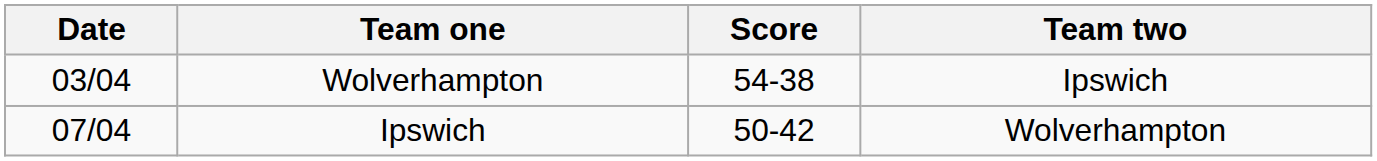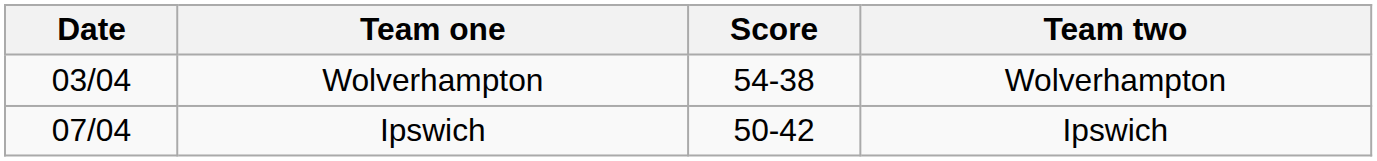(1115, 79) Ipswich -> (1115, 79) Wolverhampton
(1115, 130) Wolverhampton -> (1115, 130) Ipswich
